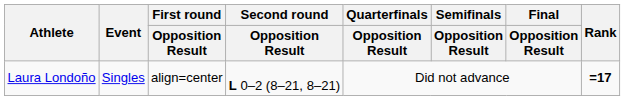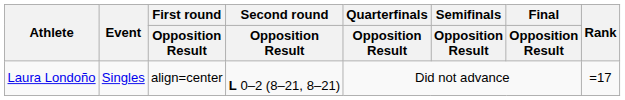(600, 78) bold -> (600, 78) normal
